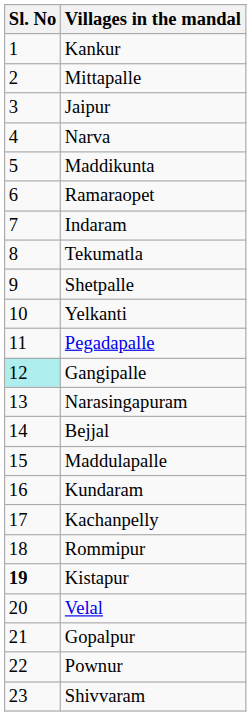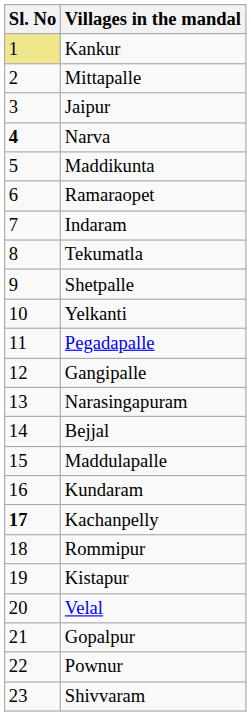(13, 48) no background -> (13, 48) khaki background
(13, 136) normal -> (13, 136) bold
(18, 372) paleturquoise background -> (18, 372) no background
(18, 519) normal -> (18, 519) bold
(18, 578) bold -> (18, 578) normal
